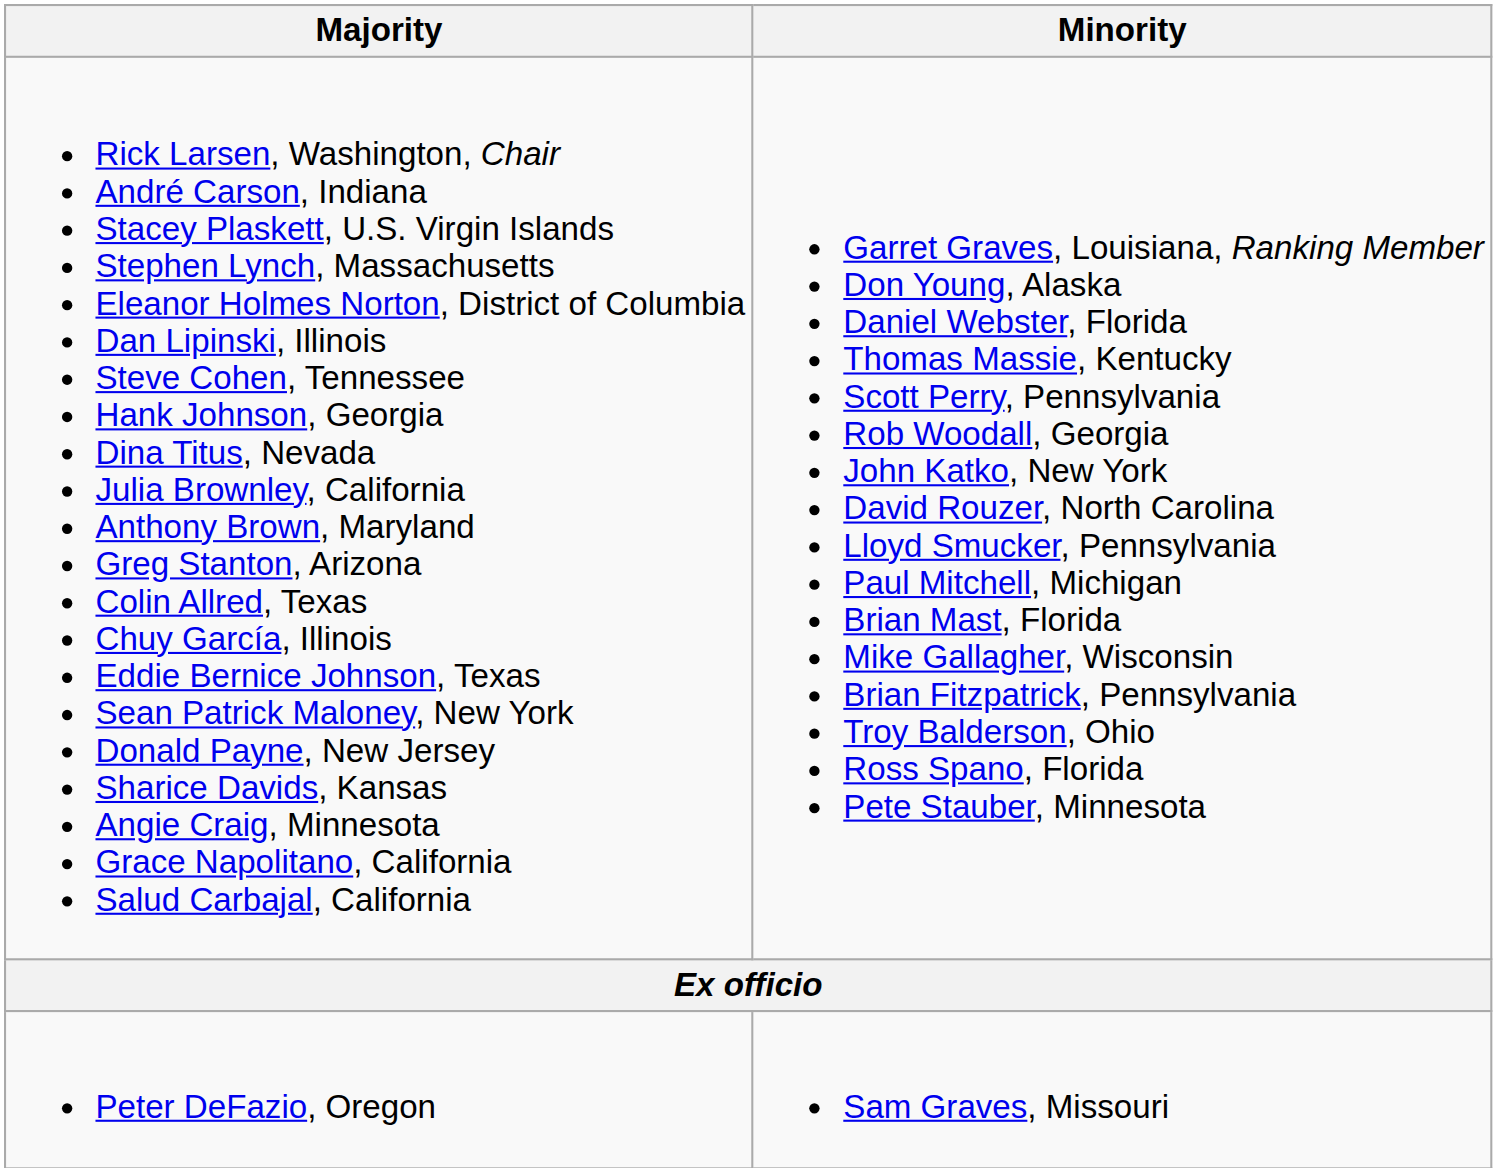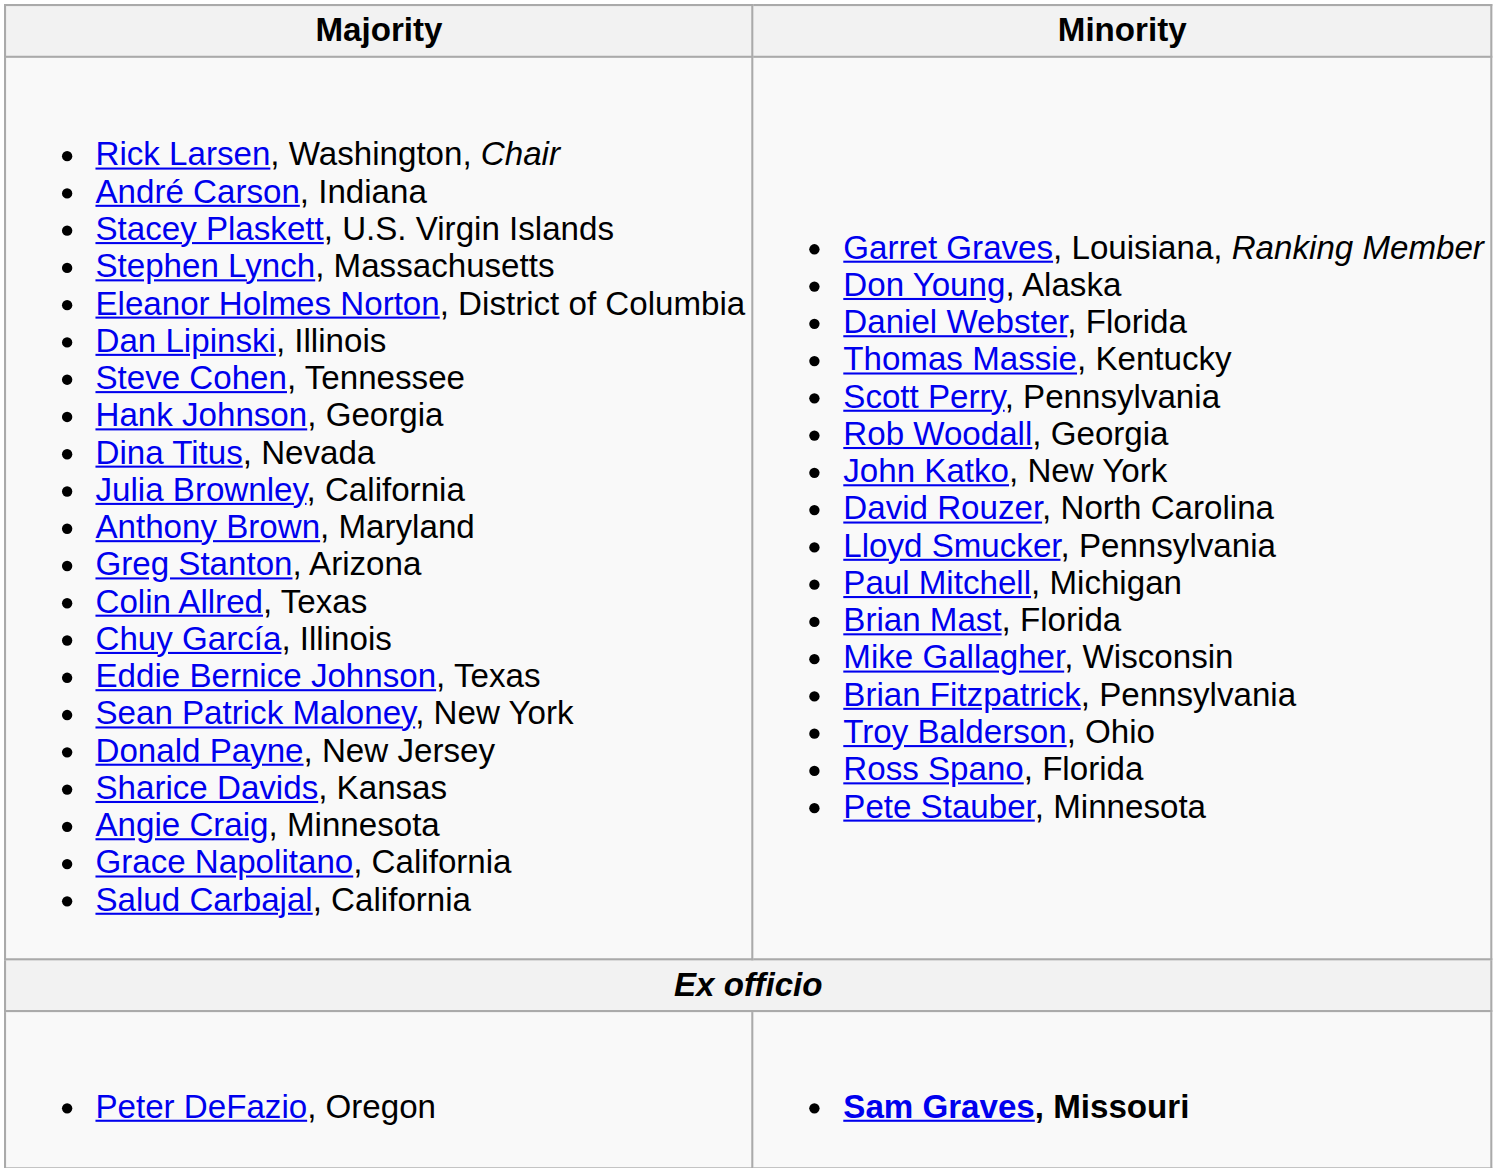(1122, 1108) normal -> (1122, 1108) bold
